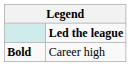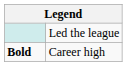(86, 33) bold -> (84, 33) normal
